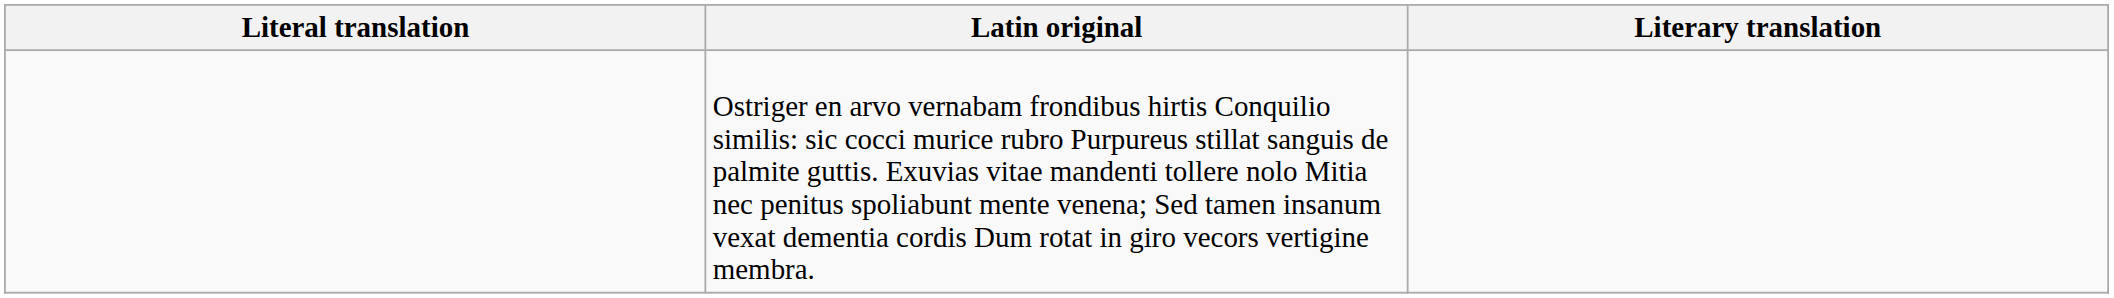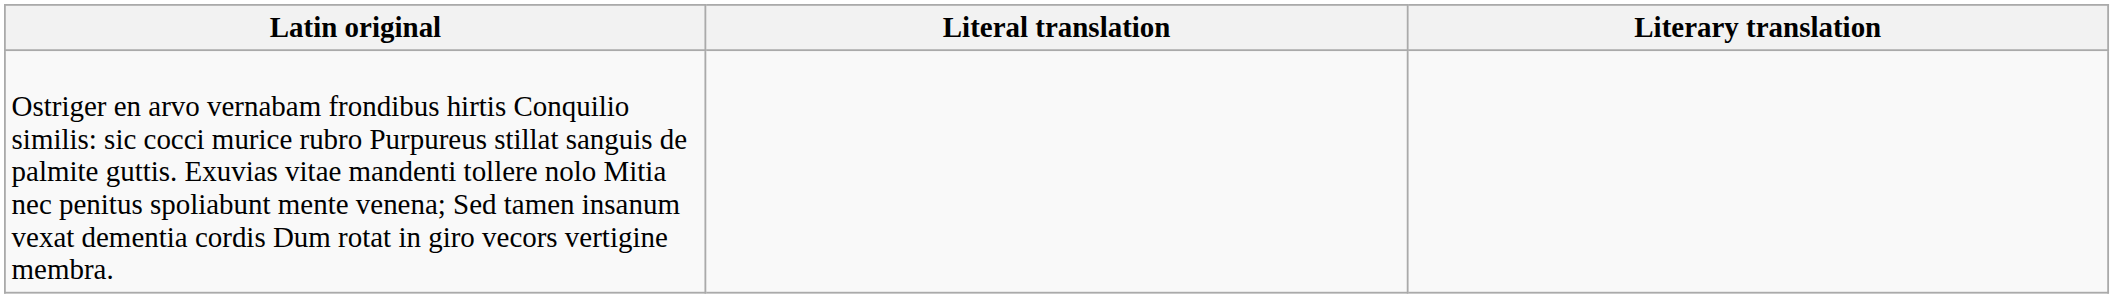columns swapped: (1057, 27) <-> (355, 27)
